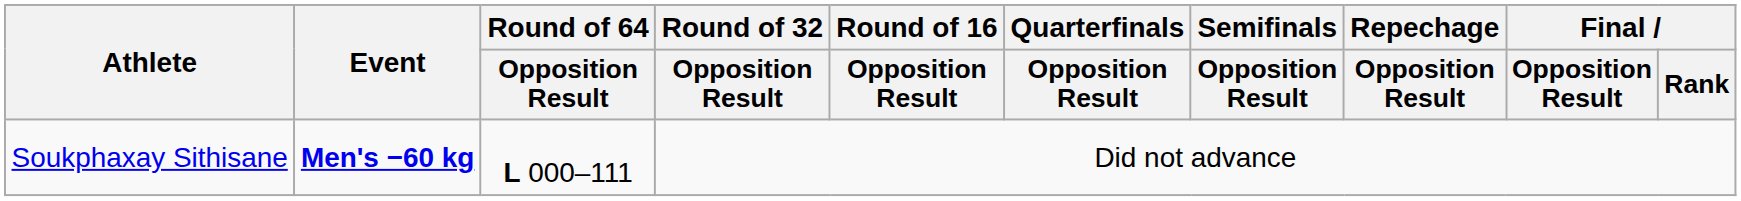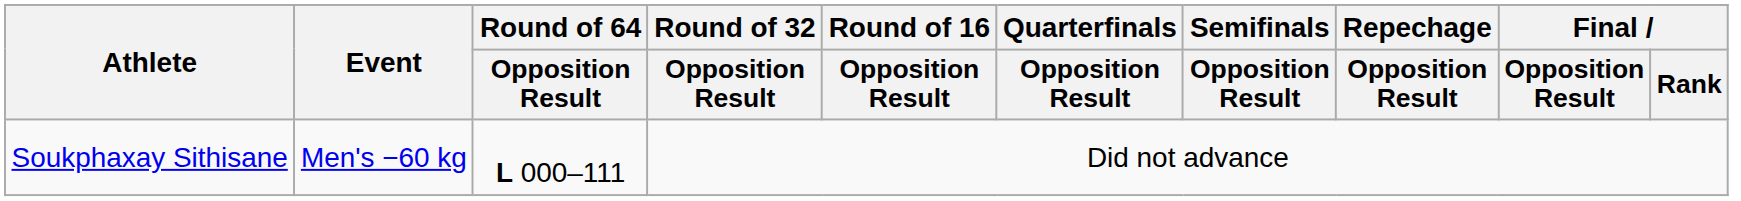(388, 158) bold -> (384, 158) normal
